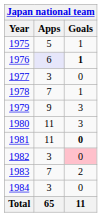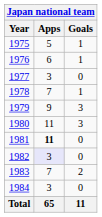(49, 60) lavender background -> (49, 60) no background
(81, 60) bold -> (81, 60) normal
(49, 140) normal -> (49, 140) bold
(81, 140) bold -> (81, 140) normal
(49, 156) no background -> (49, 156) lavender background
(81, 156) pink background -> (81, 156) no background
